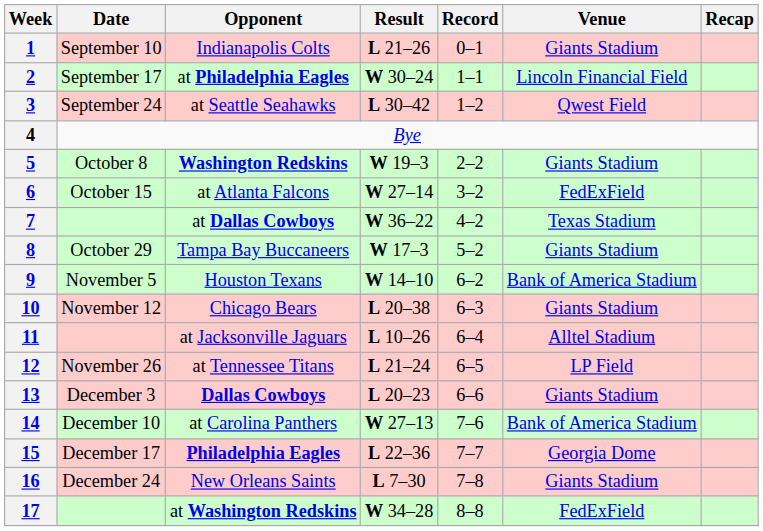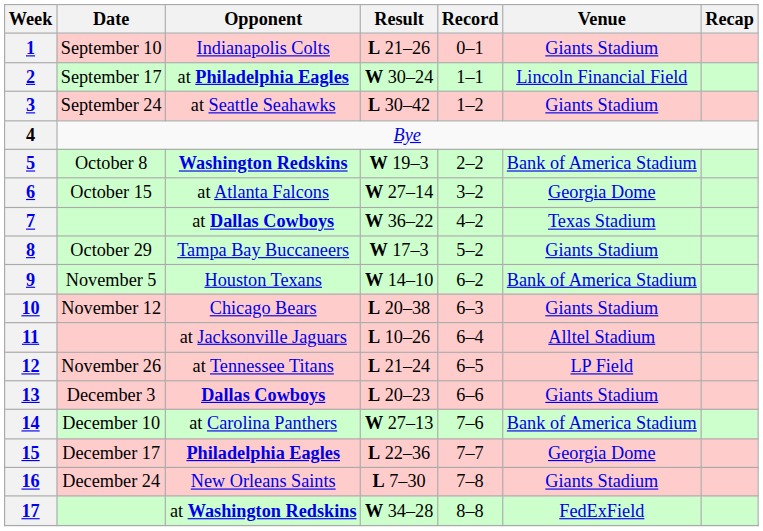(602, 105) Qwest Field -> (602, 105) Giants Stadium
(602, 163) Giants Stadium -> (602, 163) Bank of America Stadium
(602, 192) FedExField -> (602, 192) Georgia Dome
